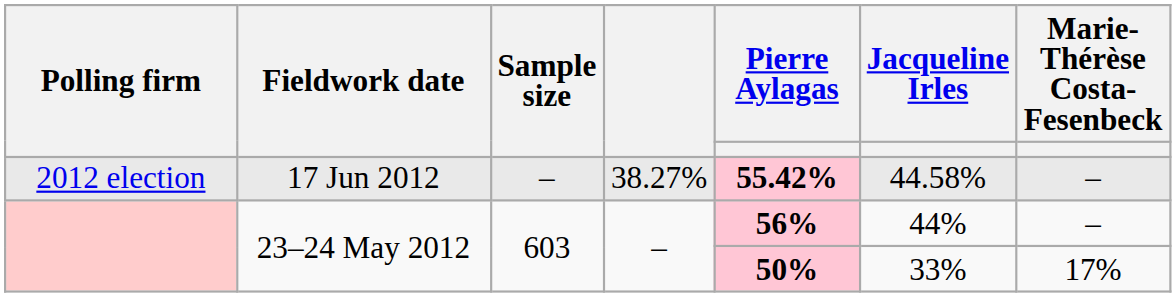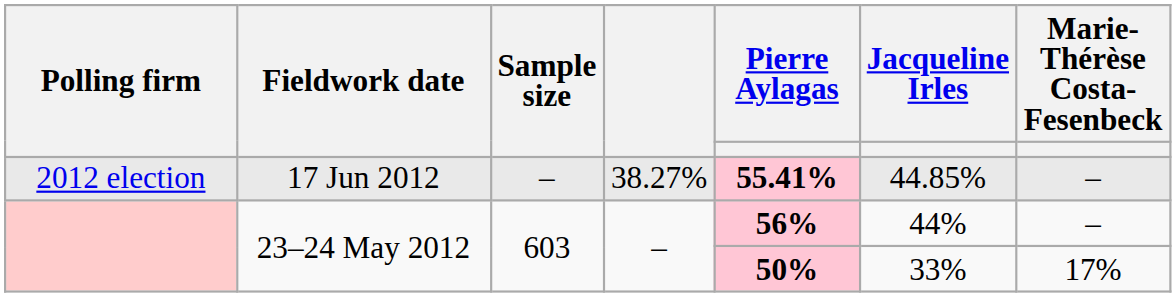(787, 179) 55.42% -> (787, 179) 55.41%
(938, 179) 44.58% -> (938, 179) 44.85%
